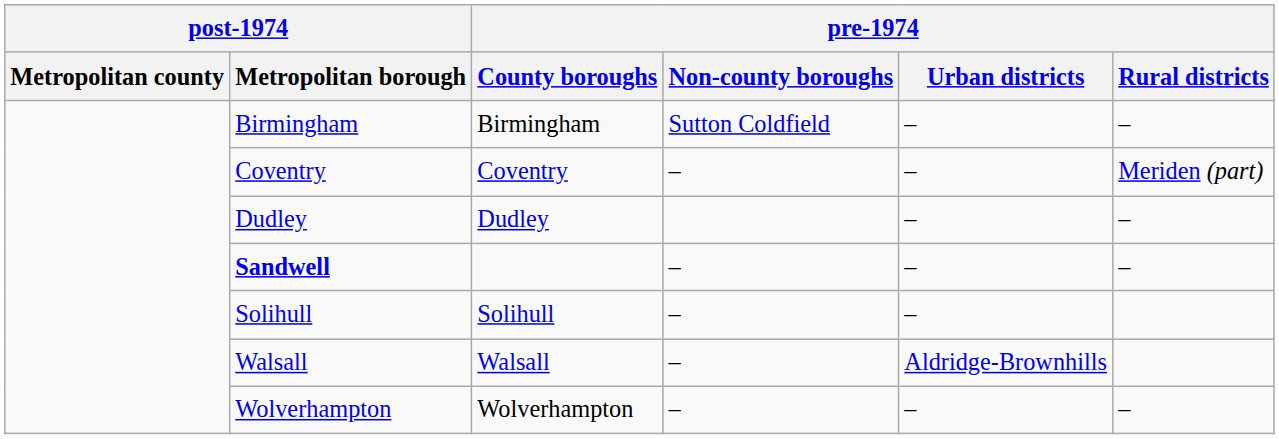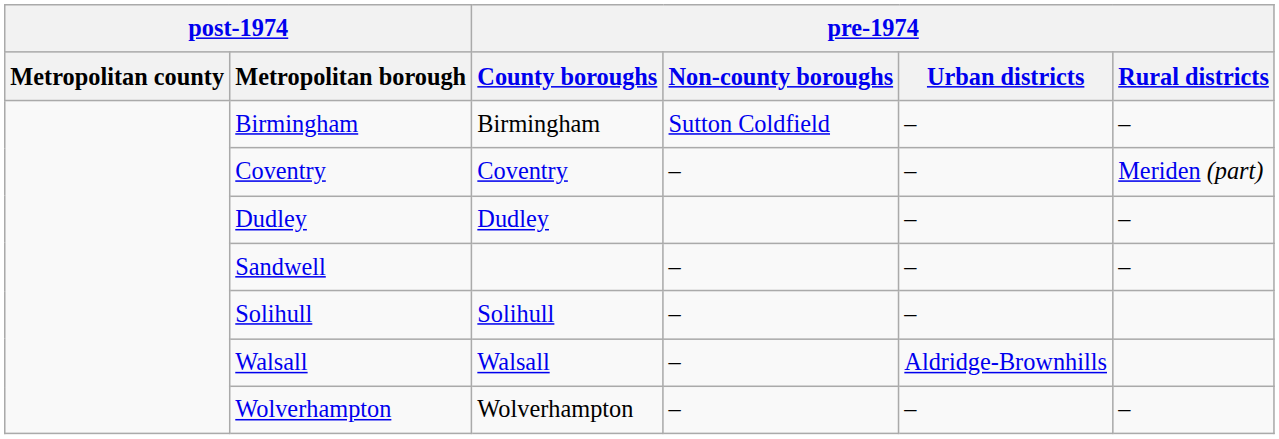(283, 266) bold -> (281, 266) normal
